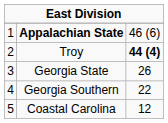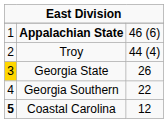(145, 52) bold -> (145, 52) normal
(10, 71) no background -> (10, 71) gold background
(10, 109) normal -> (10, 109) bold
